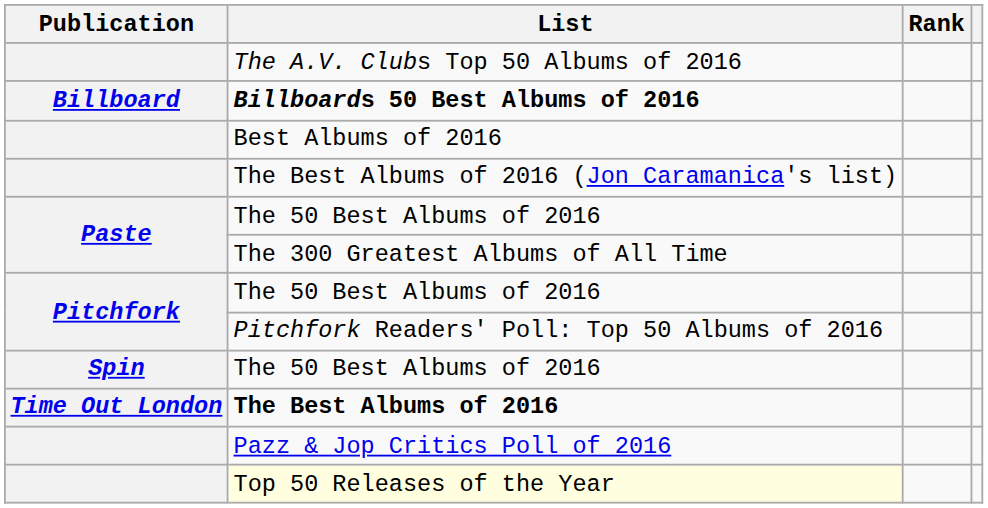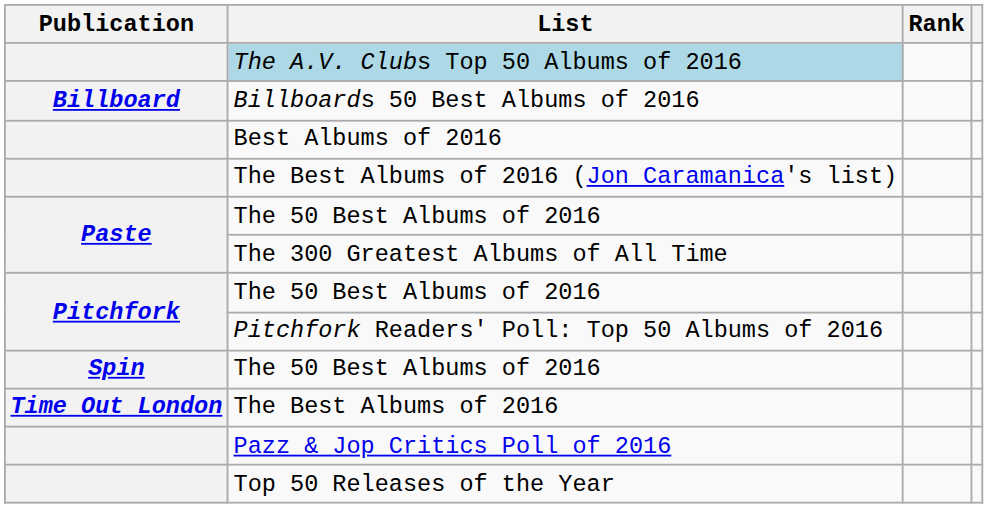(488, 62) no background -> (488, 62) lightblue background
(467, 101) bold -> (467, 101) normal
(396, 408) bold -> (396, 408) normal
(424, 484) lightyellow background -> (424, 484) no background
